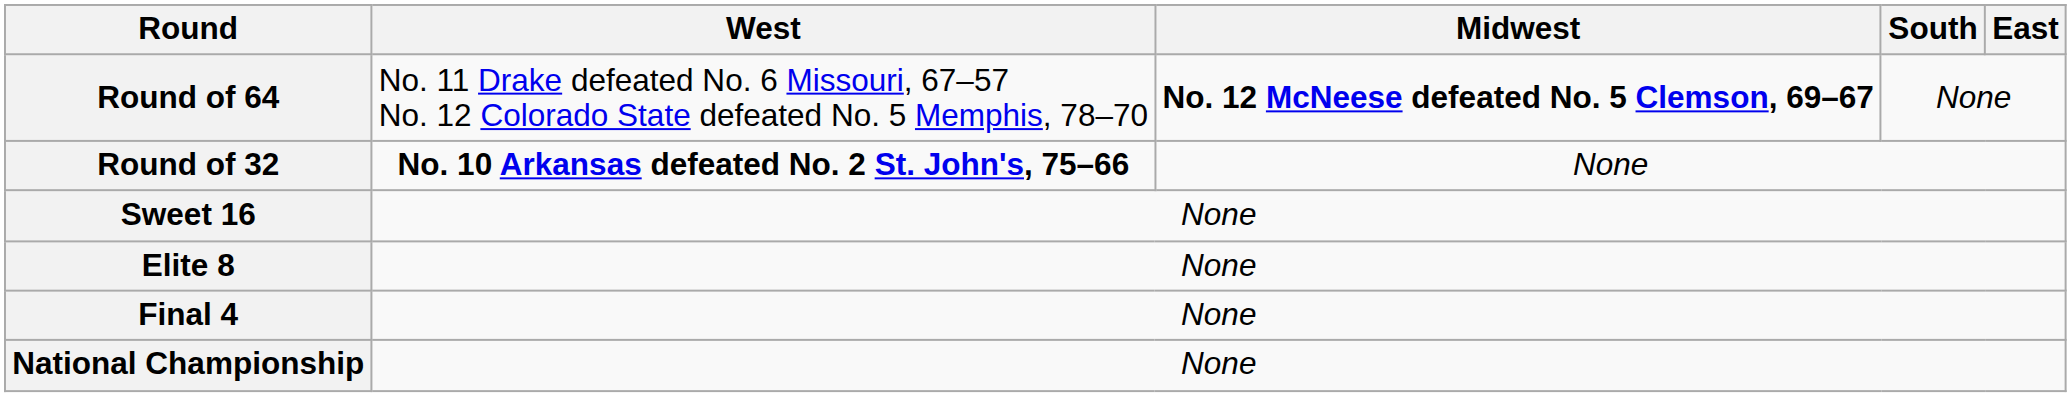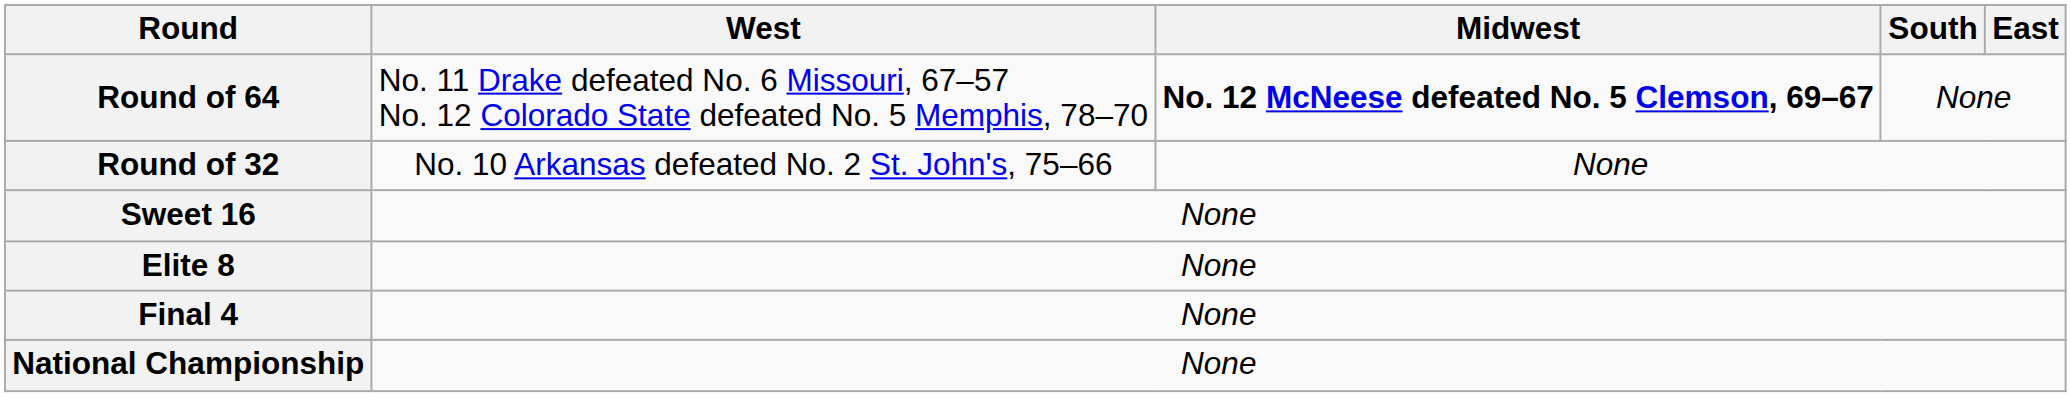(763, 164) bold -> (763, 164) normal
